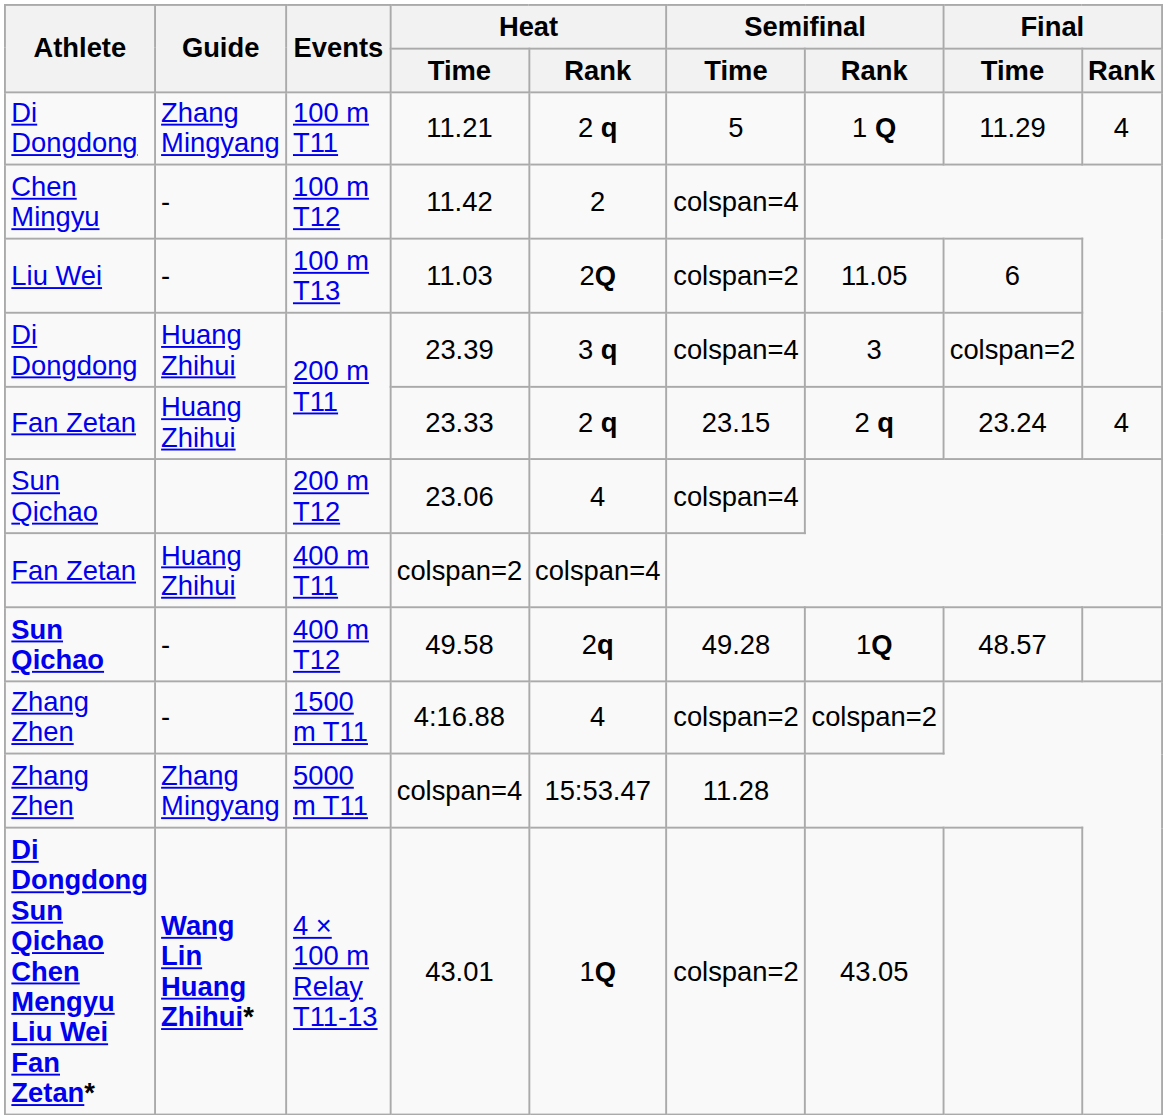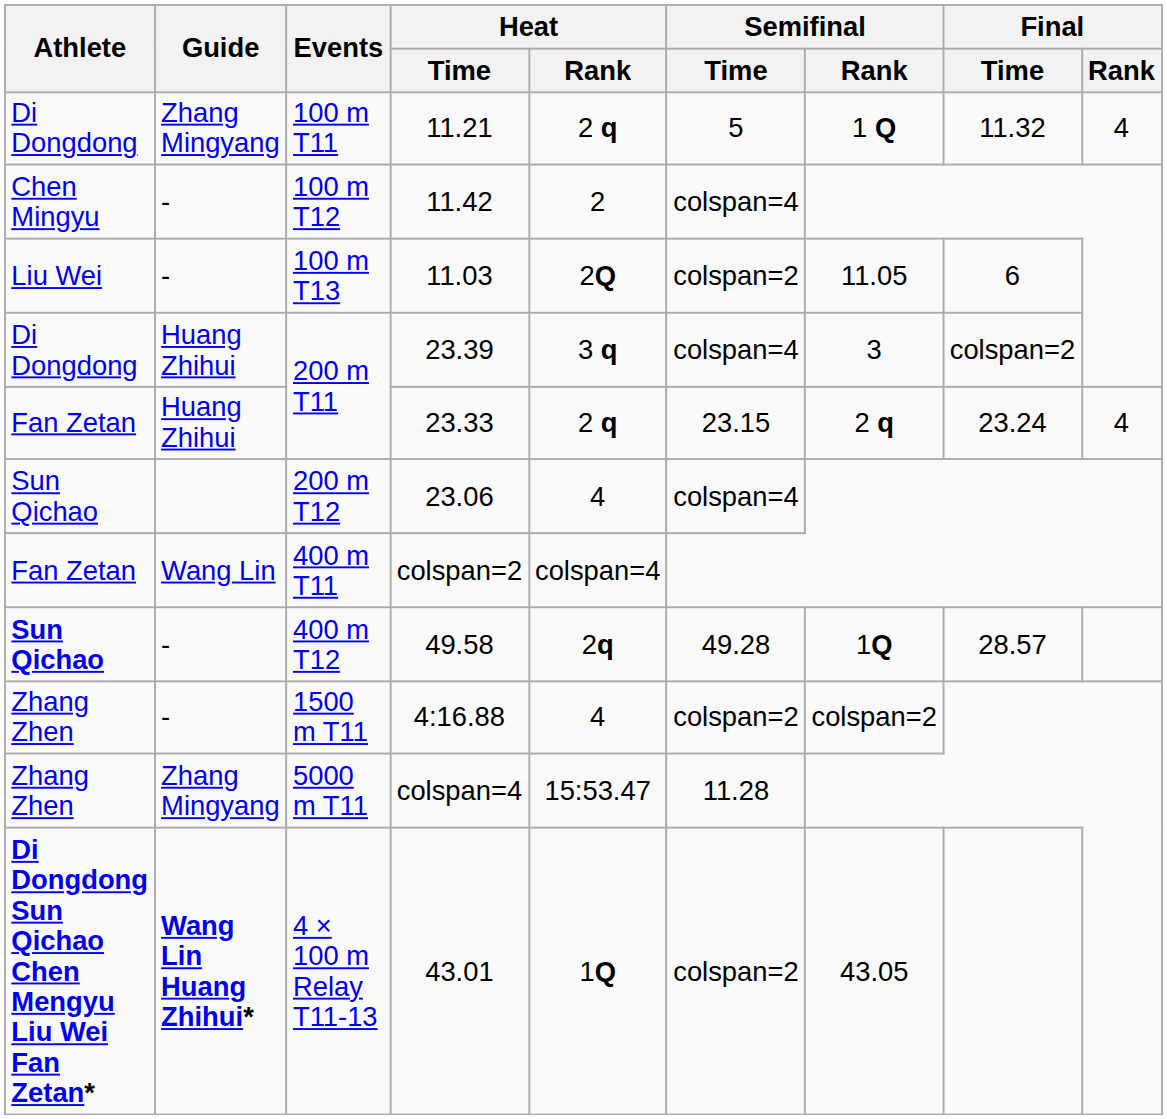(1012, 129) 11.29 -> (1012, 129) 11.32
(201, 570) Huang Zhihui -> (218, 570) Wang Lin
(1012, 644) 48.57 -> (1012, 644) 28.57
